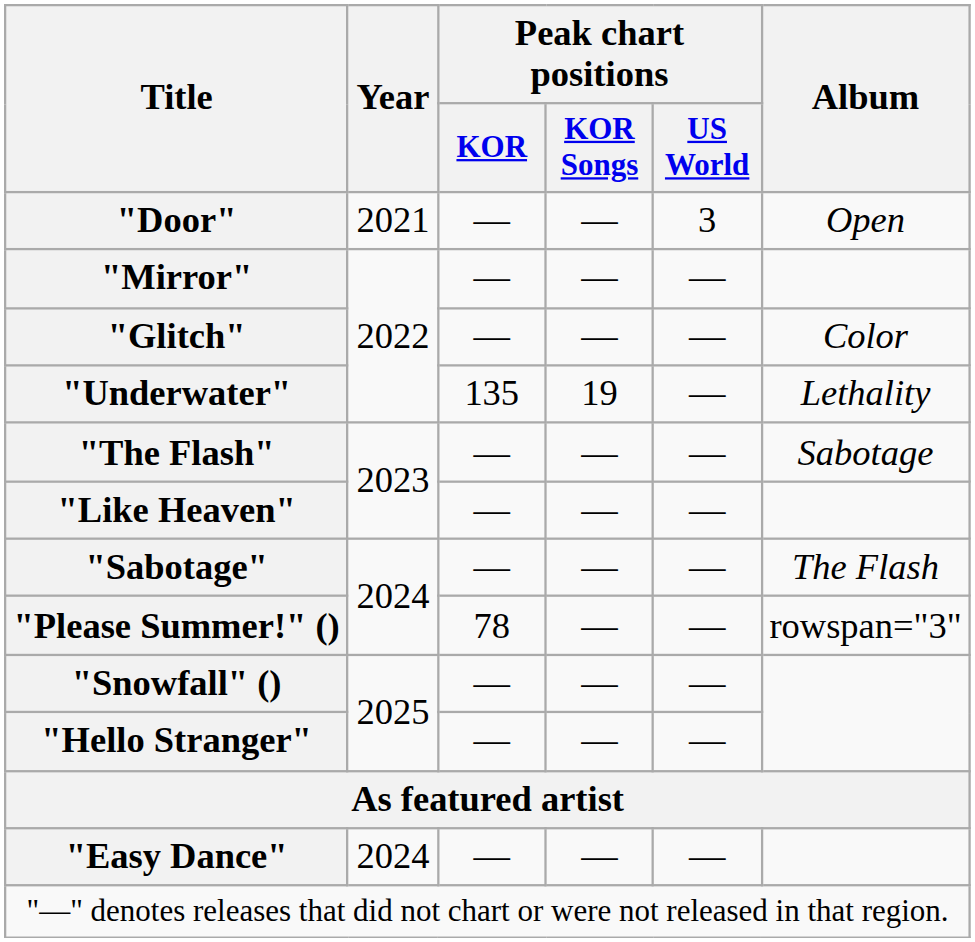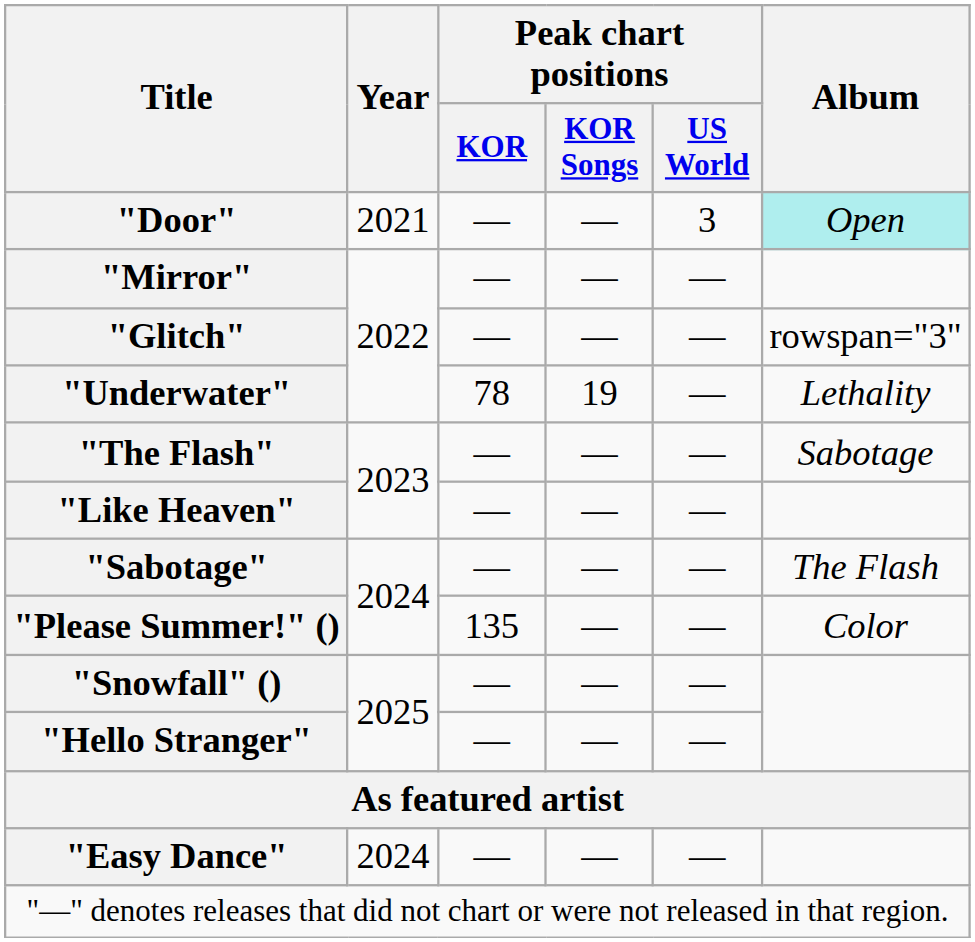(865, 219) no background -> (865, 219) paleturquoise background
(865, 335) Color -> (866, 335) rowspan="3"
(492, 393) 135 -> (492, 393) 78
(492, 624) 78 -> (492, 624) 135
(866, 624) rowspan="3" -> (865, 624) Color
